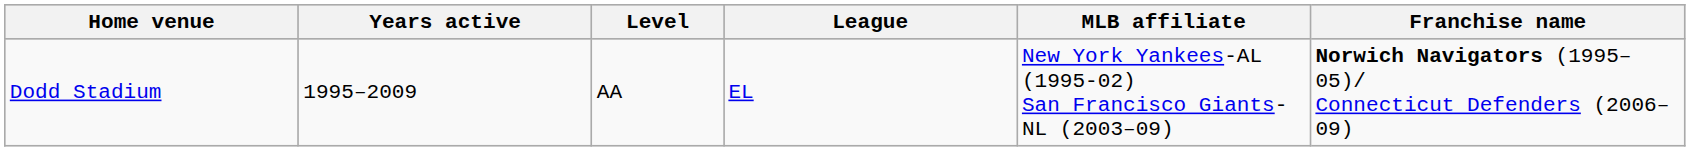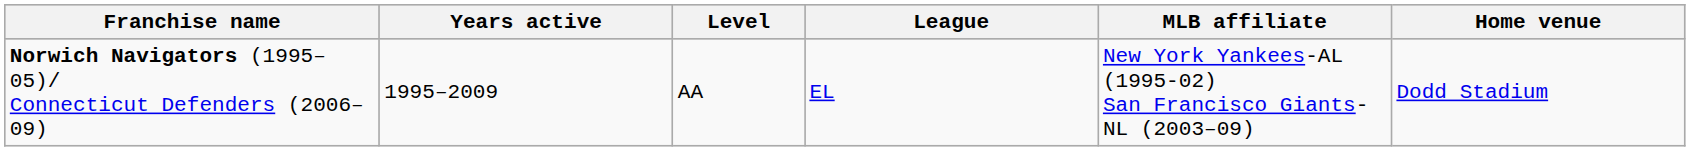columns swapped: (1498, 22) <-> (152, 22)
